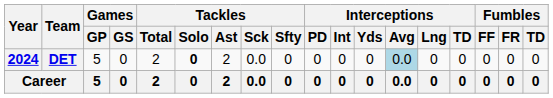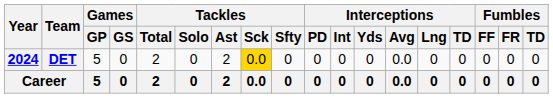(194, 59) bold -> (194, 59) normal
(256, 59) no background -> (256, 59) gold background
(402, 59) lightblue background -> (402, 59) no background
